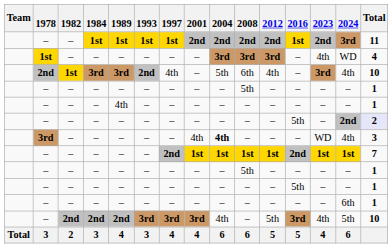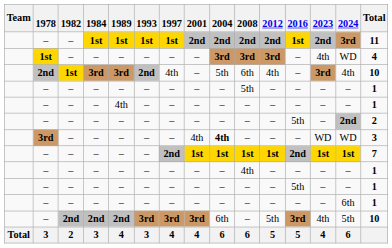(374, 121) lavender background -> (374, 121) no background
(348, 137) 4th -> (348, 137) WD
(247, 170) 5th -> (247, 170) 4th
(222, 219) 4th -> (222, 219) 6th
